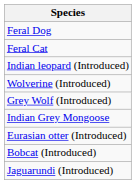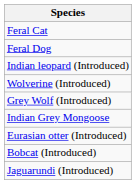(29, 30) Feral Dog -> (27, 30) Feral Cat
(27, 48) Feral Cat -> (29, 48) Feral Dog
